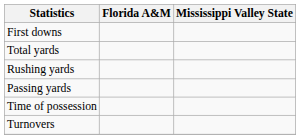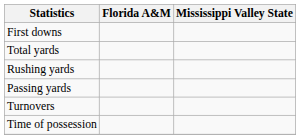rows swapped: (31, 124) <-> (52, 106)
